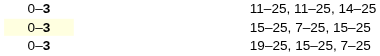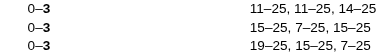(39, 27) lightyellow background -> (39, 27) no background
